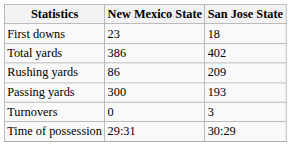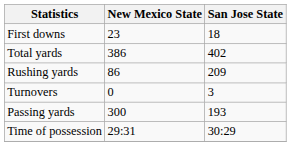rows swapped: (41, 92) <-> (32, 111)
